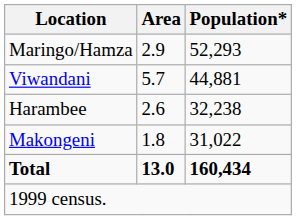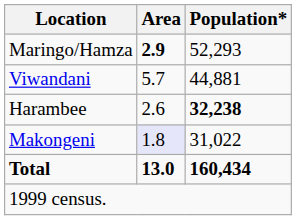(153, 49) normal -> (153, 49) bold
(216, 109) normal -> (216, 109) bold
(153, 139) no background -> (153, 139) lavender background
